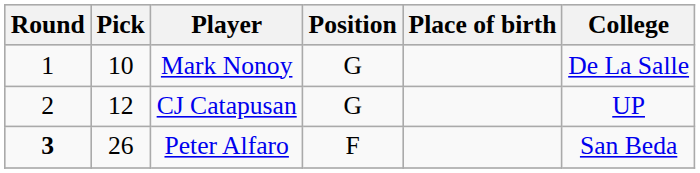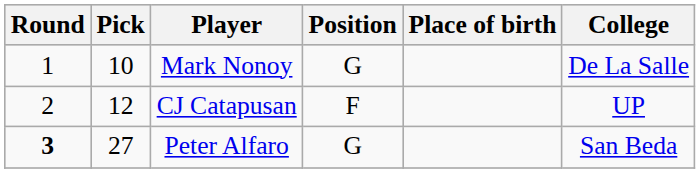(353, 106) G -> (353, 106) F
(121, 146) 26 -> (121, 146) 27
(353, 146) F -> (353, 146) G
